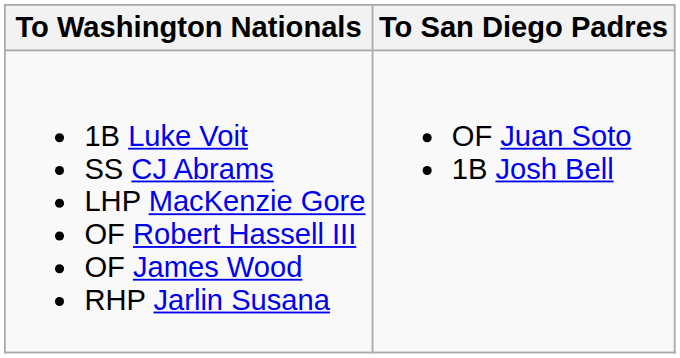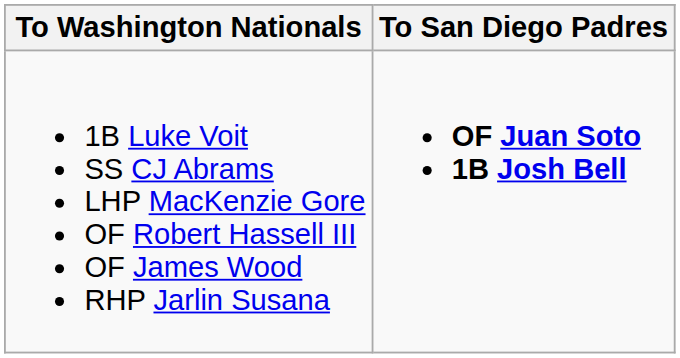(524, 152) normal -> (524, 152) bold
